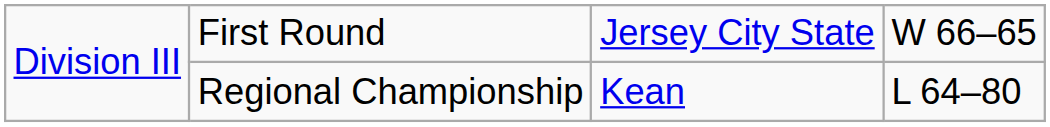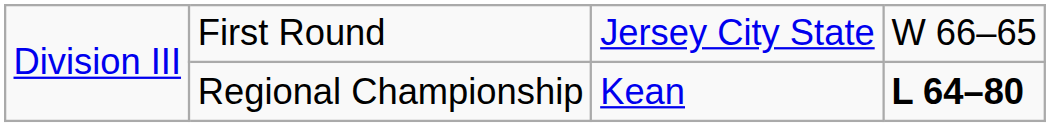(956, 90) normal -> (958, 90) bold
